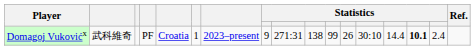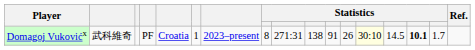(267, 36) 9 -> (267, 36) 8
(333, 36) 99 -> (333, 36) 91
(370, 36) no background -> (370, 36) lightyellow background
(395, 36) 14.4 -> (395, 36) 14.5
(439, 36) 2.4 -> (439, 36) 1.7
